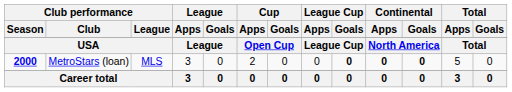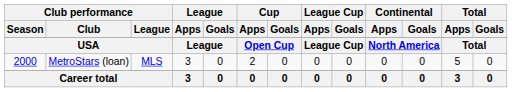(25, 62) bold -> (25, 62) normal
(349, 62) bold -> (349, 62) normal
(384, 62) bold -> (384, 62) normal
(422, 62) bold -> (422, 62) normal
